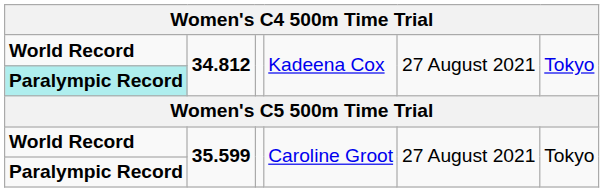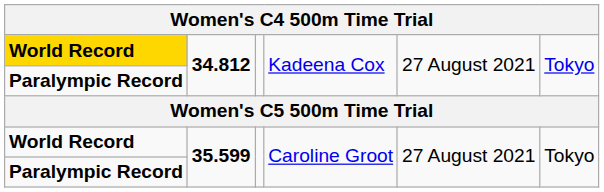(72, 50) no background -> (72, 50) gold background
(96, 80) paleturquoise background -> (96, 80) no background
